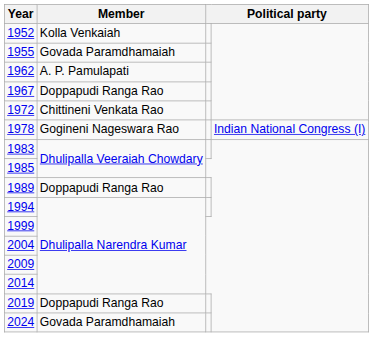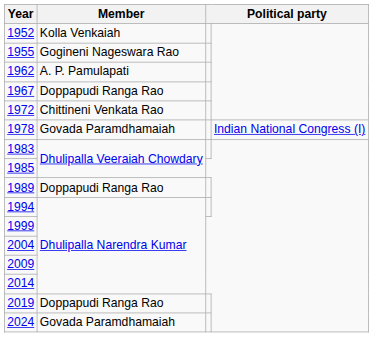(107, 52) Govada Paramdhamaiah -> (109, 52) Gogineni Nageswara Rao
(109, 129) Gogineni Nageswara Rao -> (107, 129) Govada Paramdhamaiah
